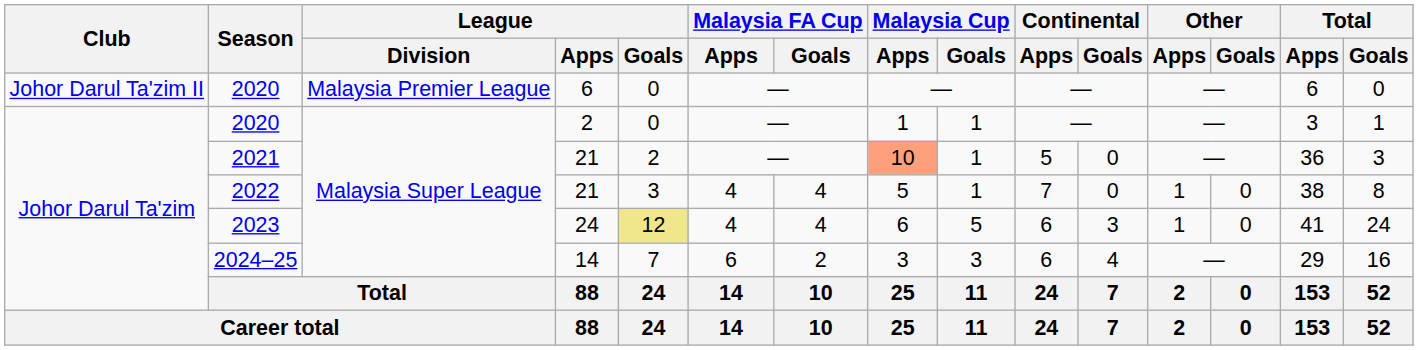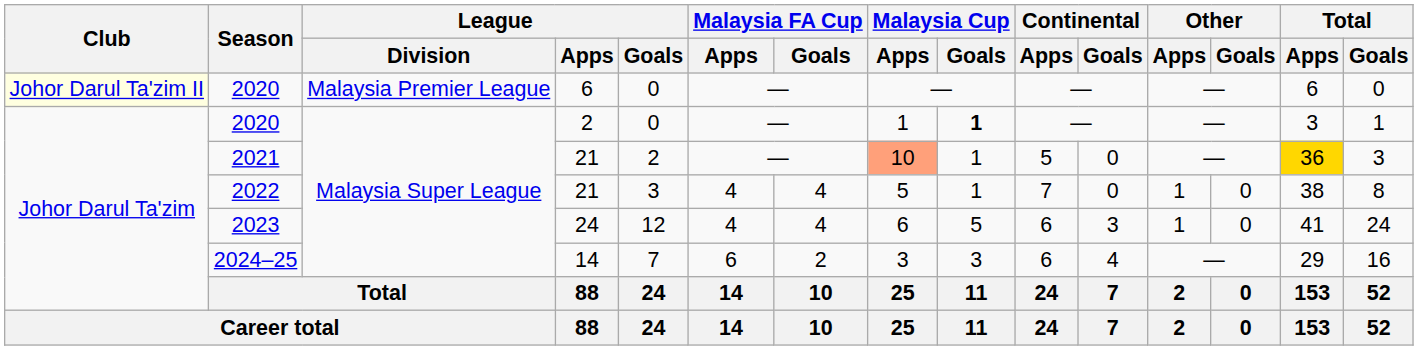(107, 89) no background -> (107, 89) lightyellow background
(976, 123) normal -> (976, 123) bold
(1312, 157) no background -> (1312, 157) gold background
(653, 225) khaki background -> (653, 225) no background
